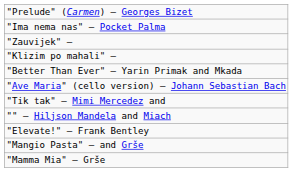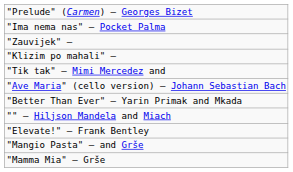(124, 71) "Better Than Ever" – Yarin Primak and Mkada -> (86, 71) "Tik tak" – Mimi Mercedez and
(86, 101) "Tik tak" – Mimi Mercedez and -> (124, 101) "Better Than Ever" – Yarin Primak and Mkada
